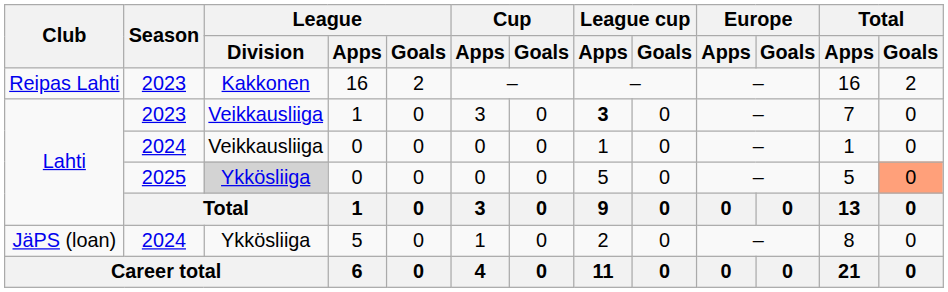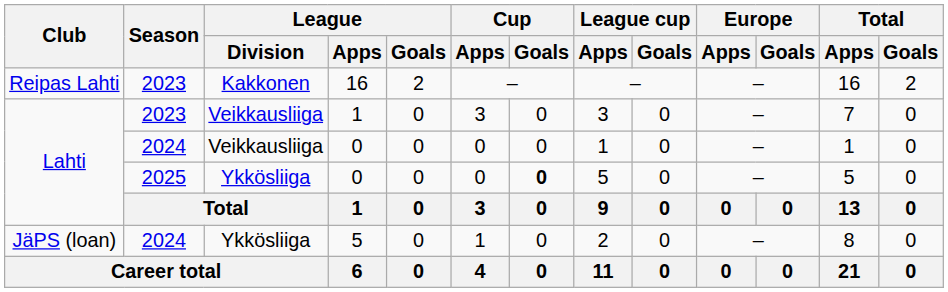(603, 114) bold -> (603, 114) normal
(266, 177) lightgrey background -> (266, 177) no background
(542, 177) normal -> (542, 177) bold
(911, 177) lightsalmon background -> (911, 177) no background
